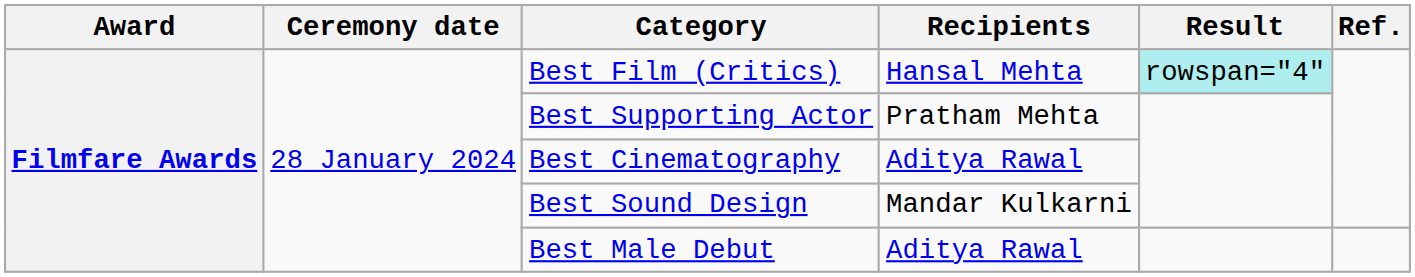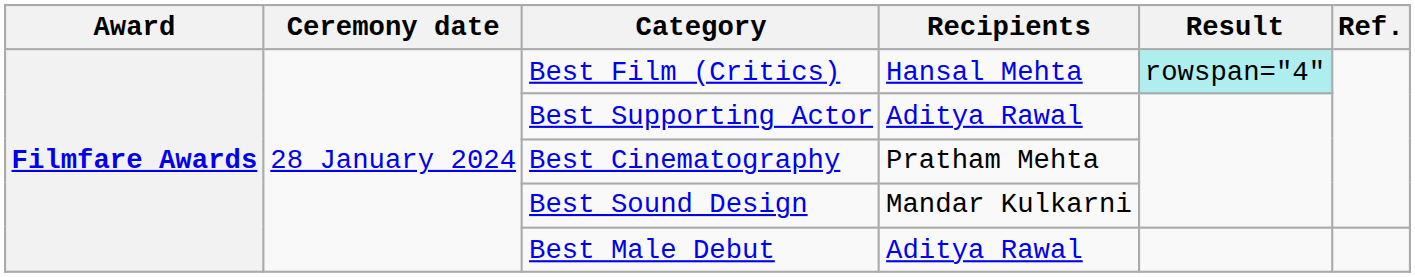(993, 116) Pratham Mehta -> (984, 116) Aditya Rawal
(984, 161) Aditya Rawal -> (993, 161) Pratham Mehta
